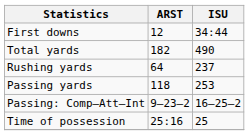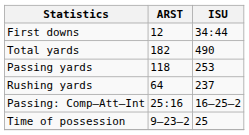rows swapped: (50, 68) <-> (50, 85)
(170, 103) 9–23–2 -> (167, 103) 25:16
(167, 121) 25:16 -> (170, 121) 9–23–2
